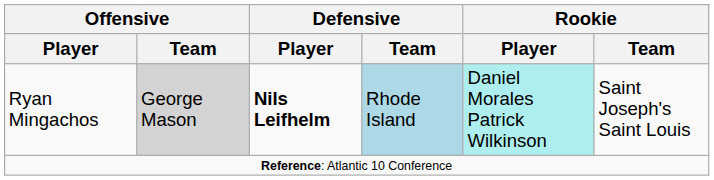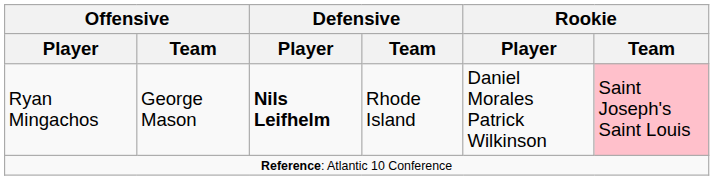(172, 109) lightgrey background -> (172, 109) no background
(393, 109) lightblue background -> (393, 109) no background
(507, 109) paleturquoise background -> (507, 109) no background
(645, 109) no background -> (645, 109) pink background
